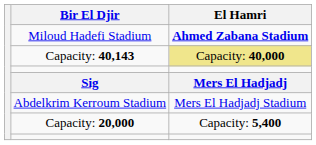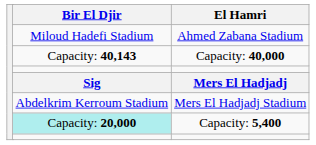(240, 35) bold -> (240, 35) normal
(240, 55) khaki background -> (240, 55) no background
(90, 123) no background -> (92, 123) paleturquoise background
